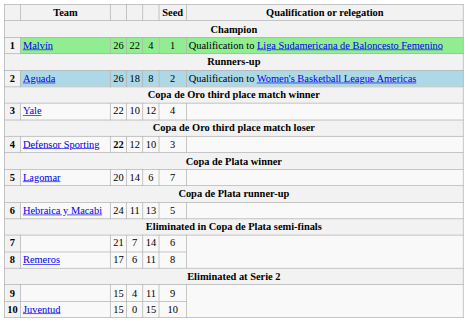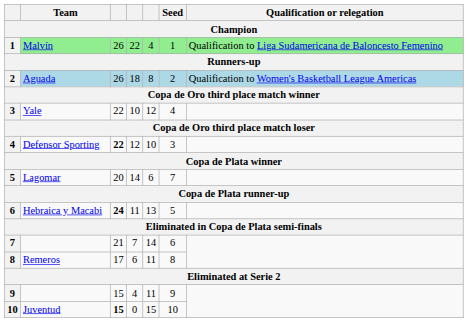(118, 210) normal -> (118, 210) bold
(118, 309) normal -> (118, 309) bold
